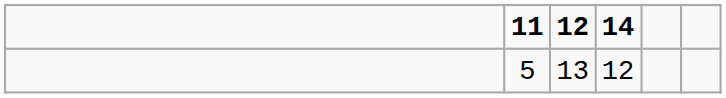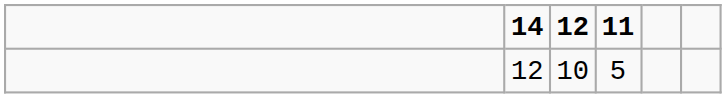columns swapped: (527, 27) <-> (618, 27)
(573, 71) 13 -> (573, 71) 10
